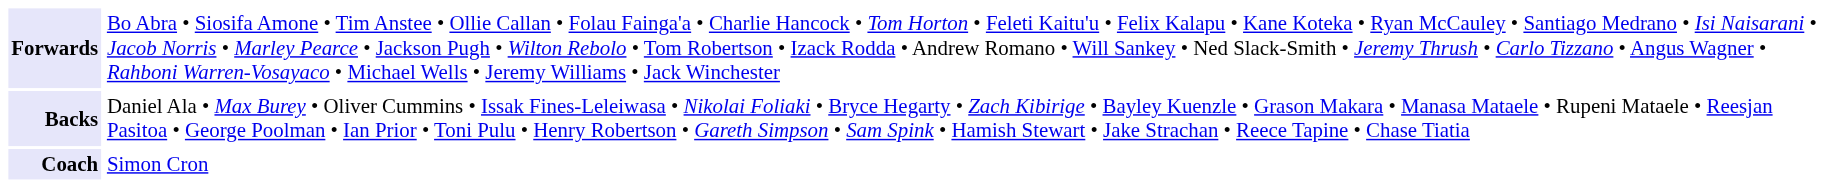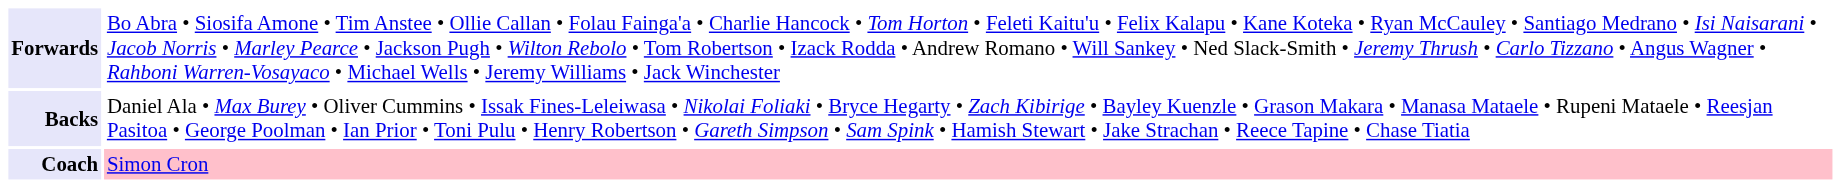(158, 164) no background -> (158, 164) pink background
